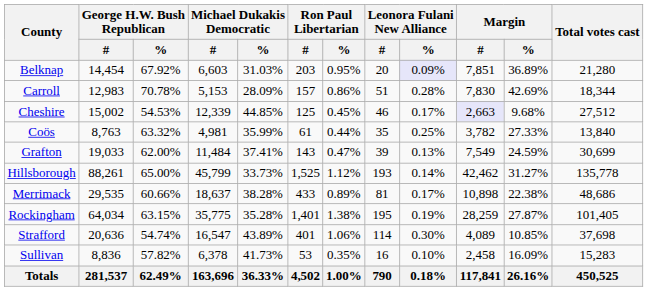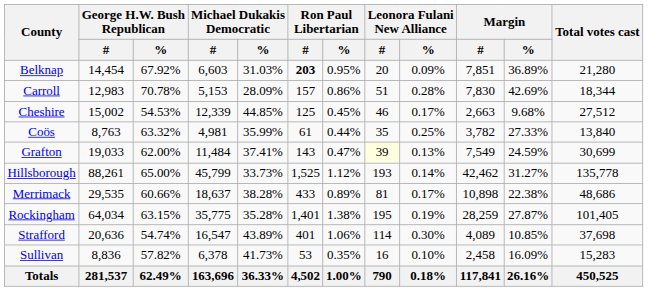(305, 70) normal -> (305, 70) bold
(428, 70) lavender background -> (428, 70) no background
(480, 111) lavender background -> (480, 111) no background
(382, 152) no background -> (382, 152) lightyellow background
